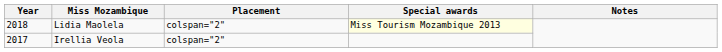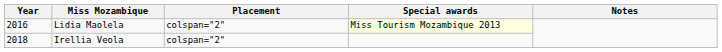(17, 26) 2018 -> (17, 26) 2016
(17, 41) 2017 -> (17, 41) 2018
